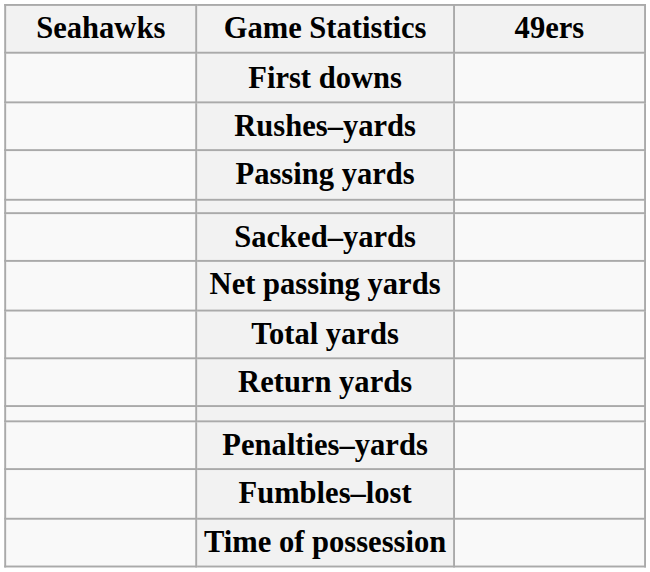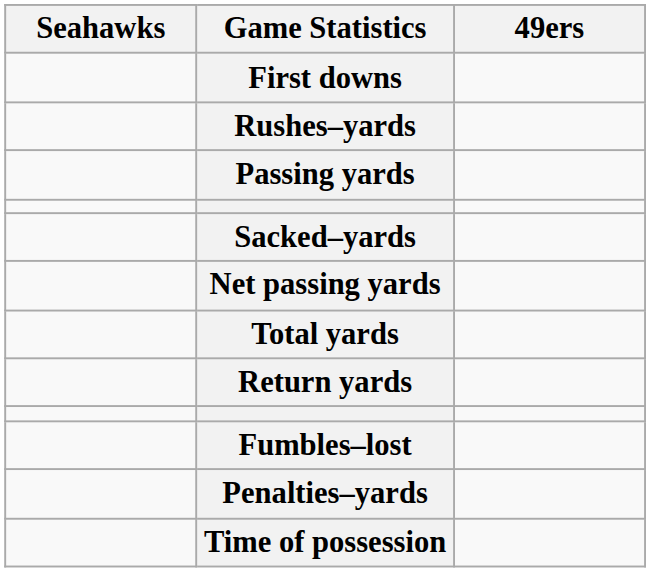rows swapped: (101, 494) <-> (101, 445)
